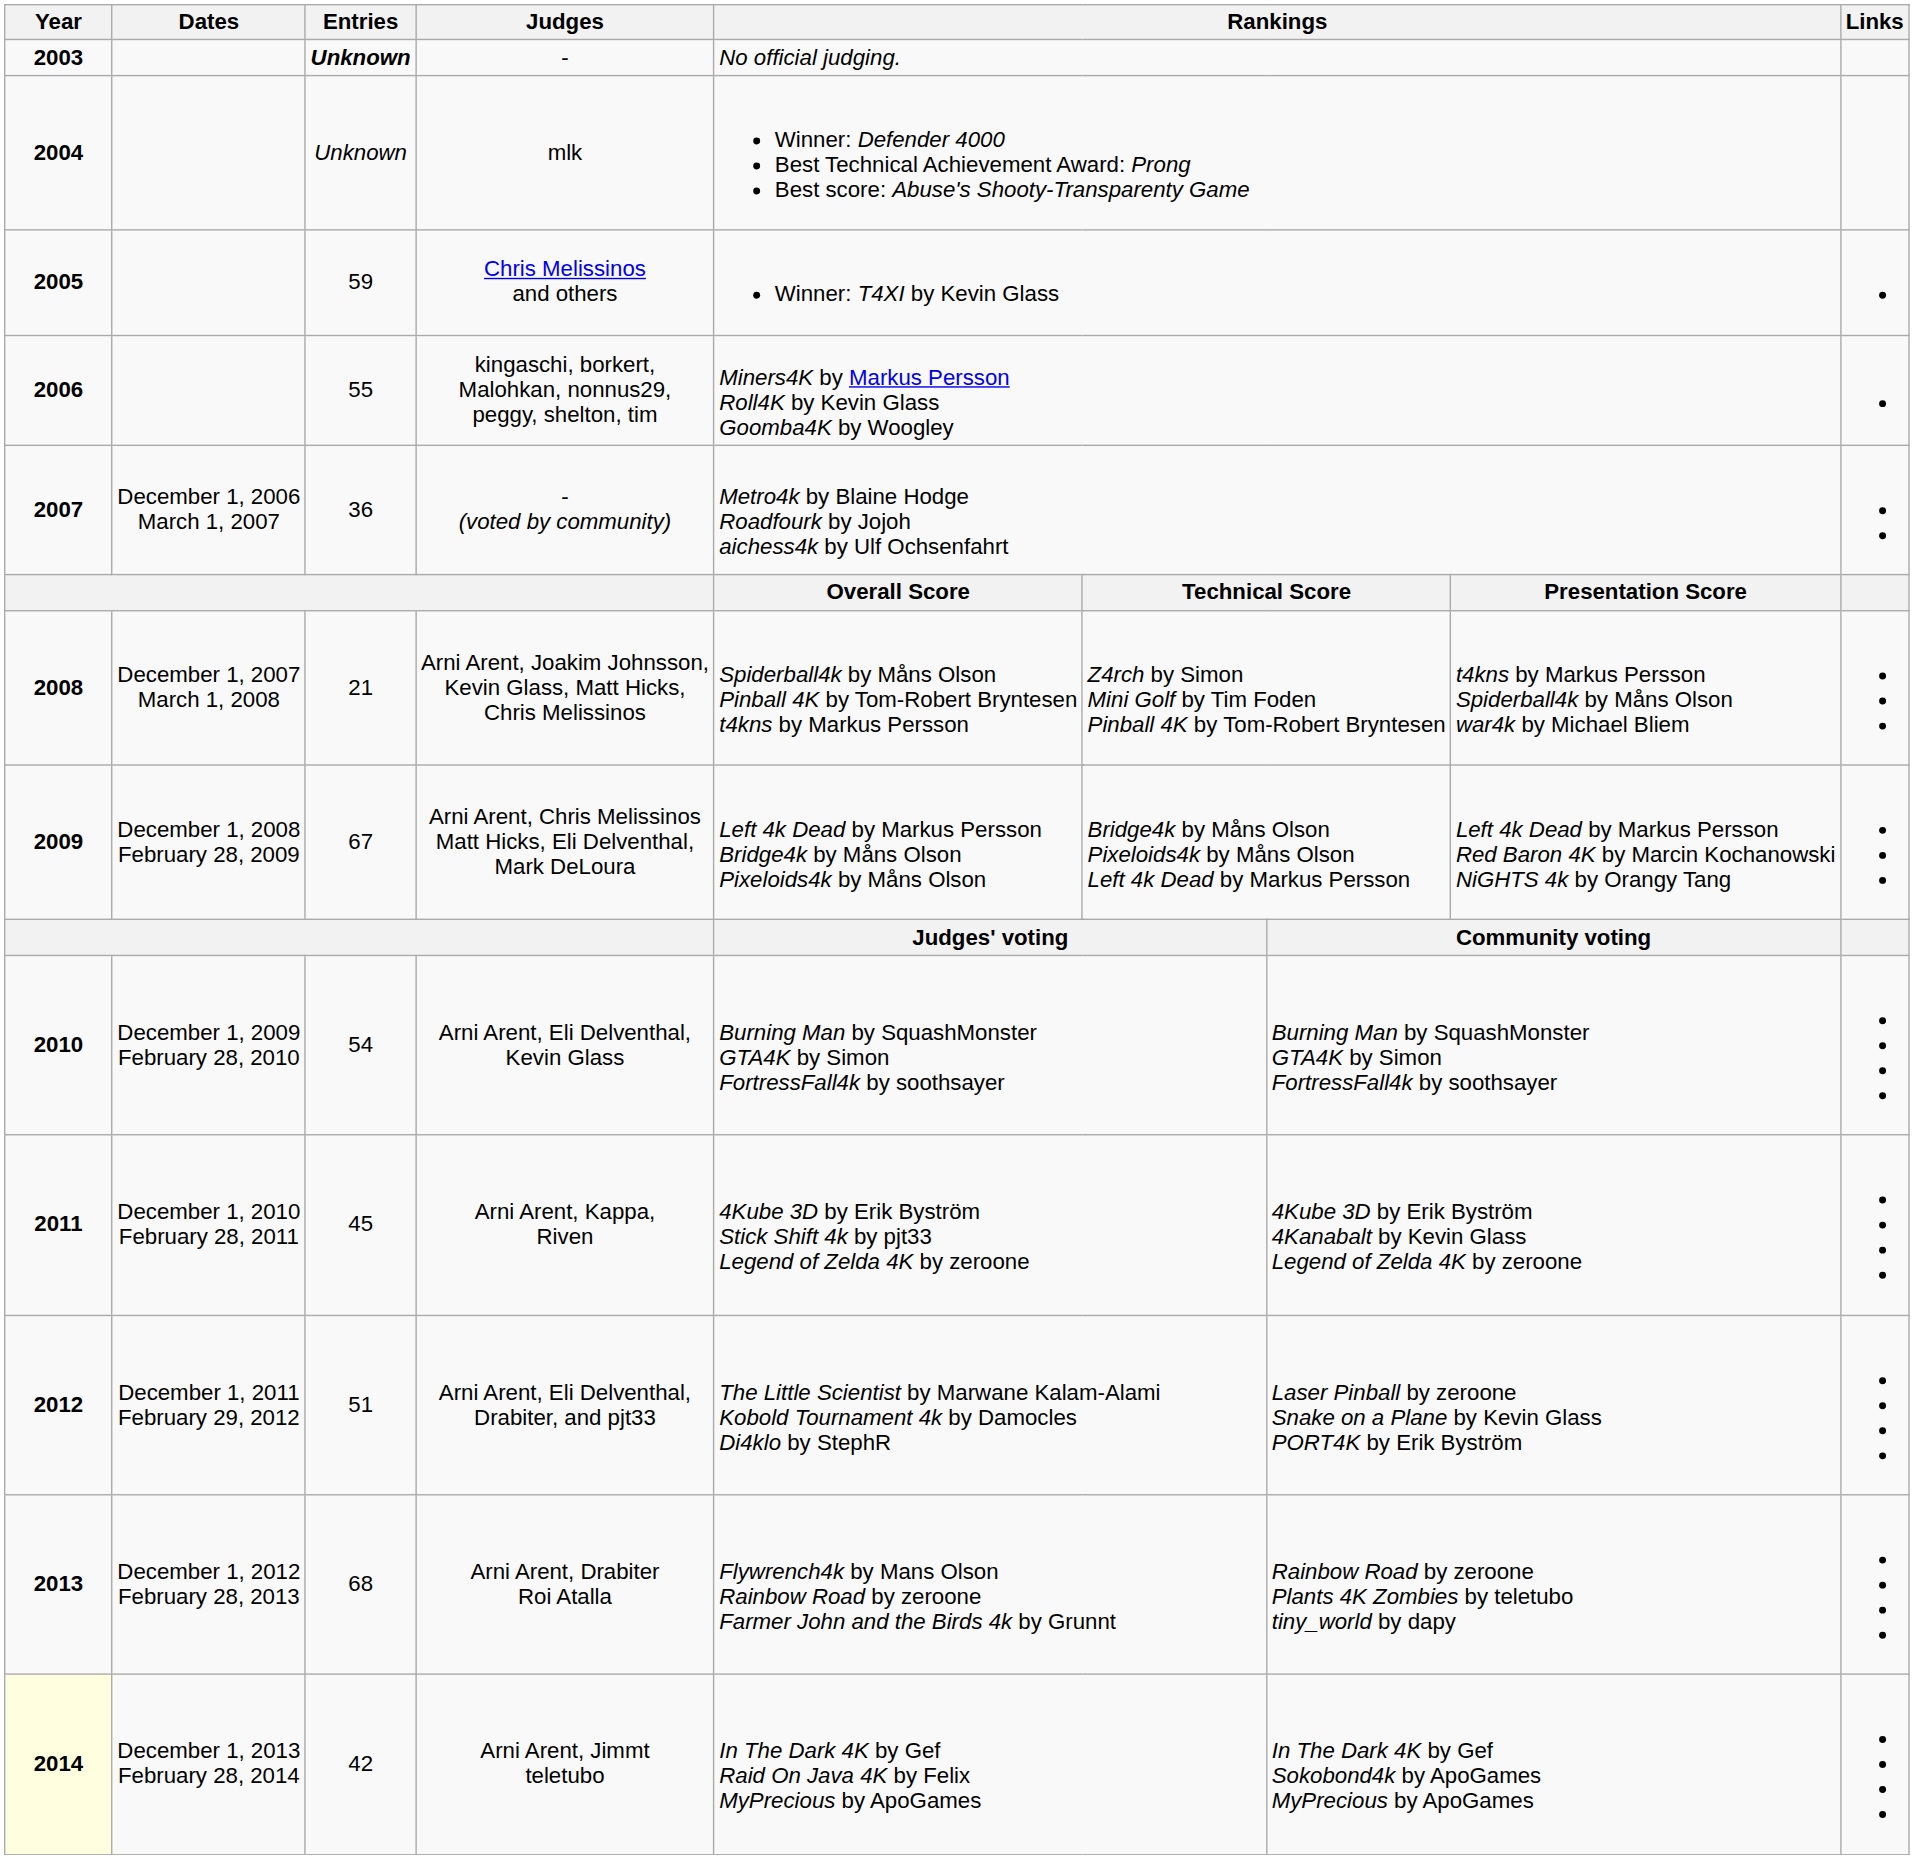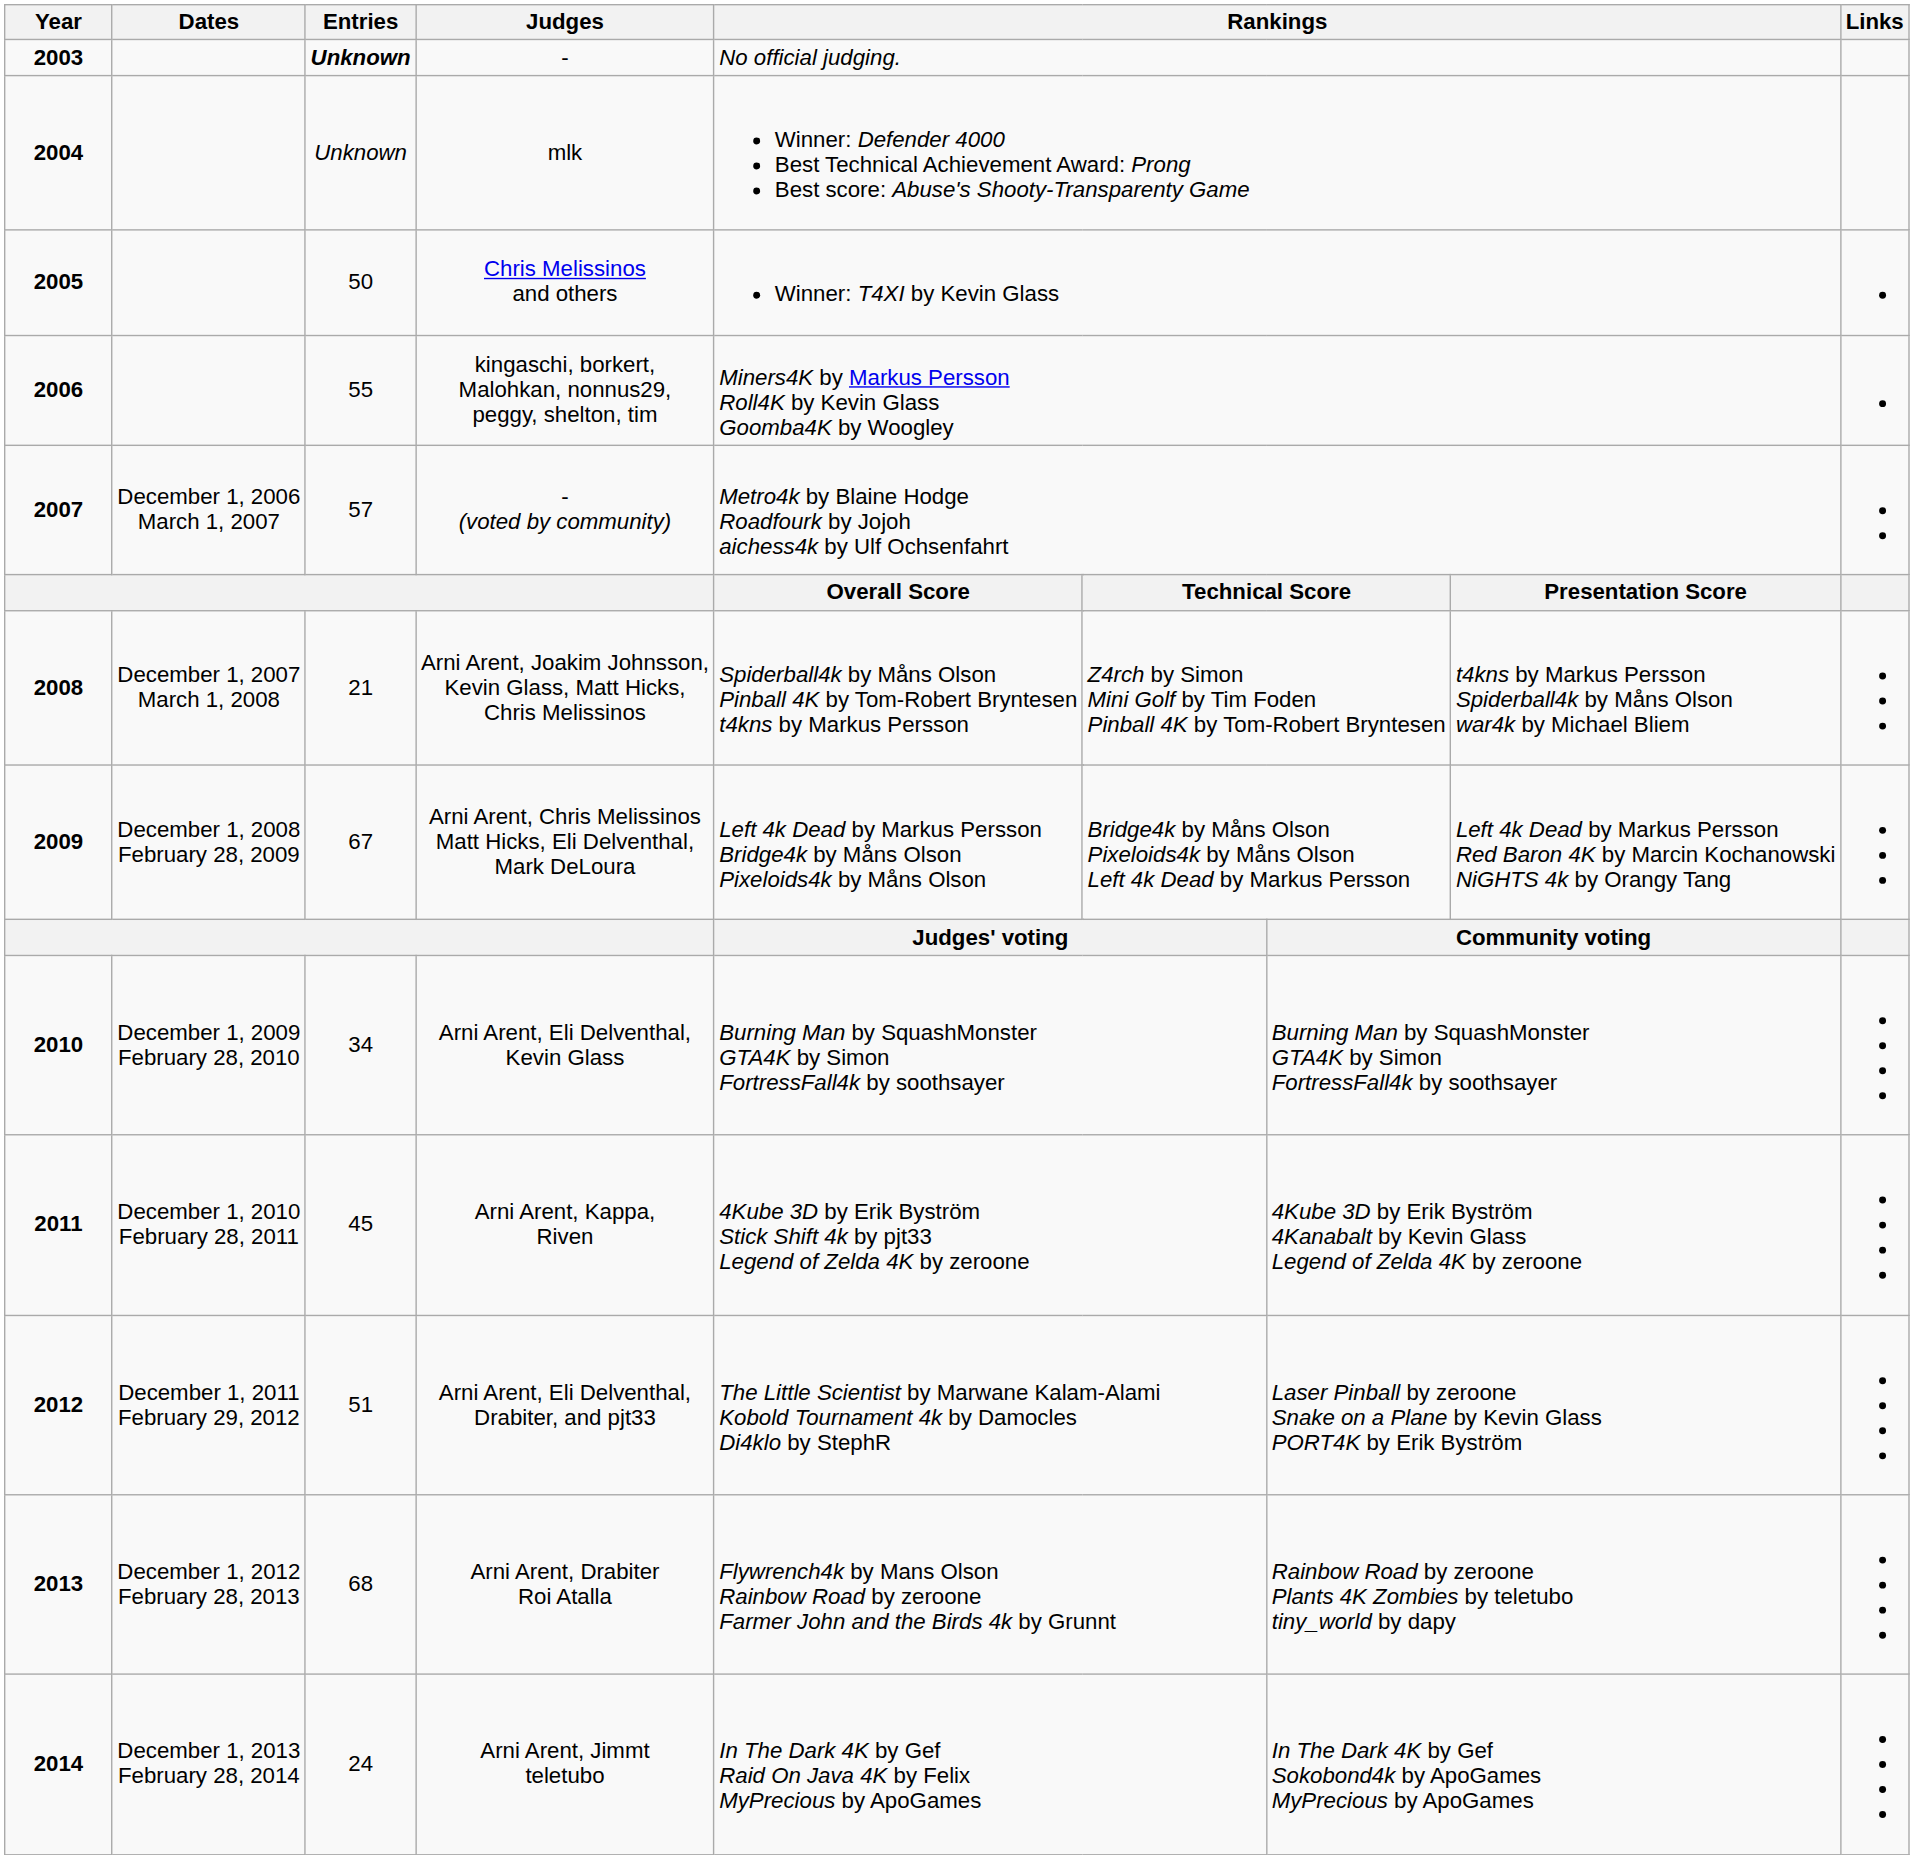(361, 282) 59 -> (361, 282) 50
(361, 509) 36 -> (361, 509) 57
(361, 1044) 54 -> (361, 1044) 34
(58, 1764) lightyellow background -> (58, 1764) no background
(361, 1764) 42 -> (361, 1764) 24
